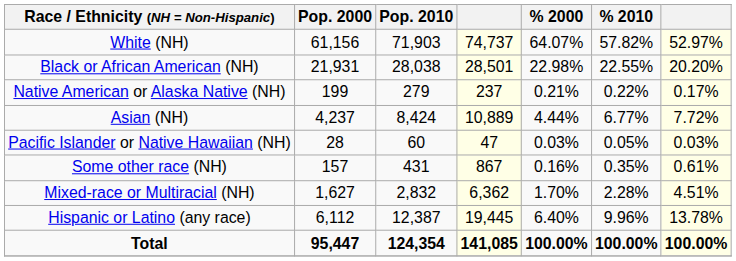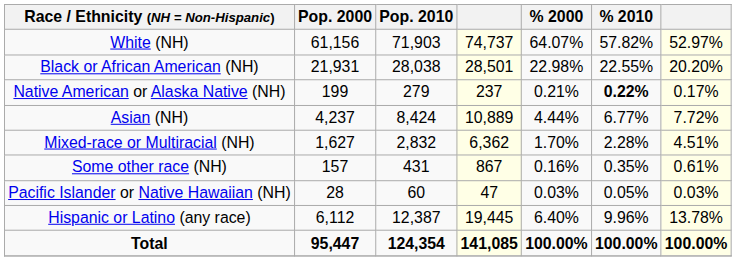(626, 92) normal -> (626, 92) bold
rows swapped: (149, 142) <-> (149, 192)
